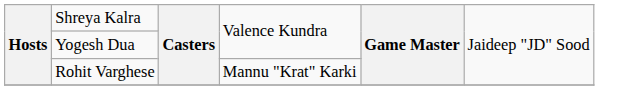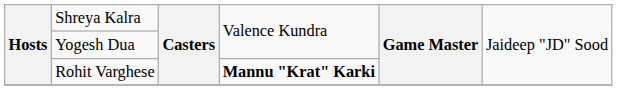(290, 71) normal -> (299, 71) bold
